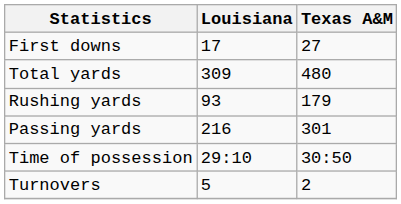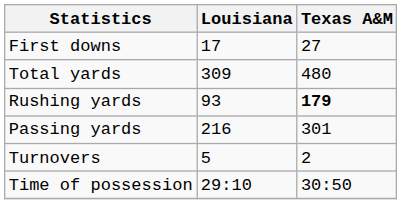(316, 102) normal -> (316, 102) bold
rows swapped: (55, 185) <-> (101, 157)
